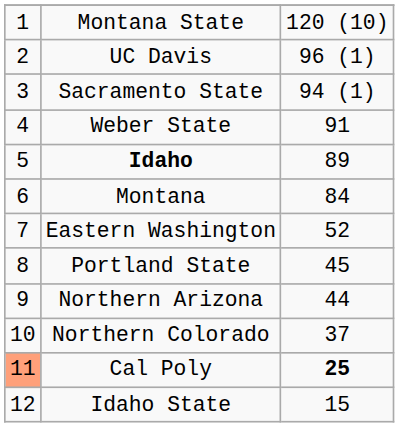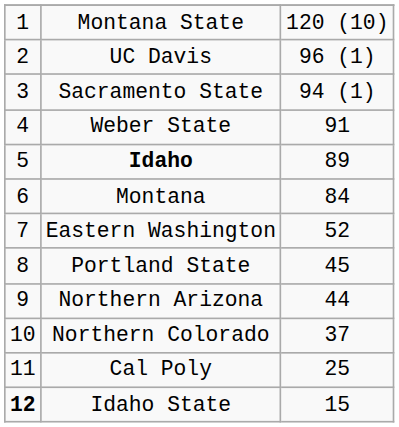(23, 370) lightsalmon background -> (23, 370) no background
(337, 370) bold -> (337, 370) normal
(23, 405) normal -> (23, 405) bold
